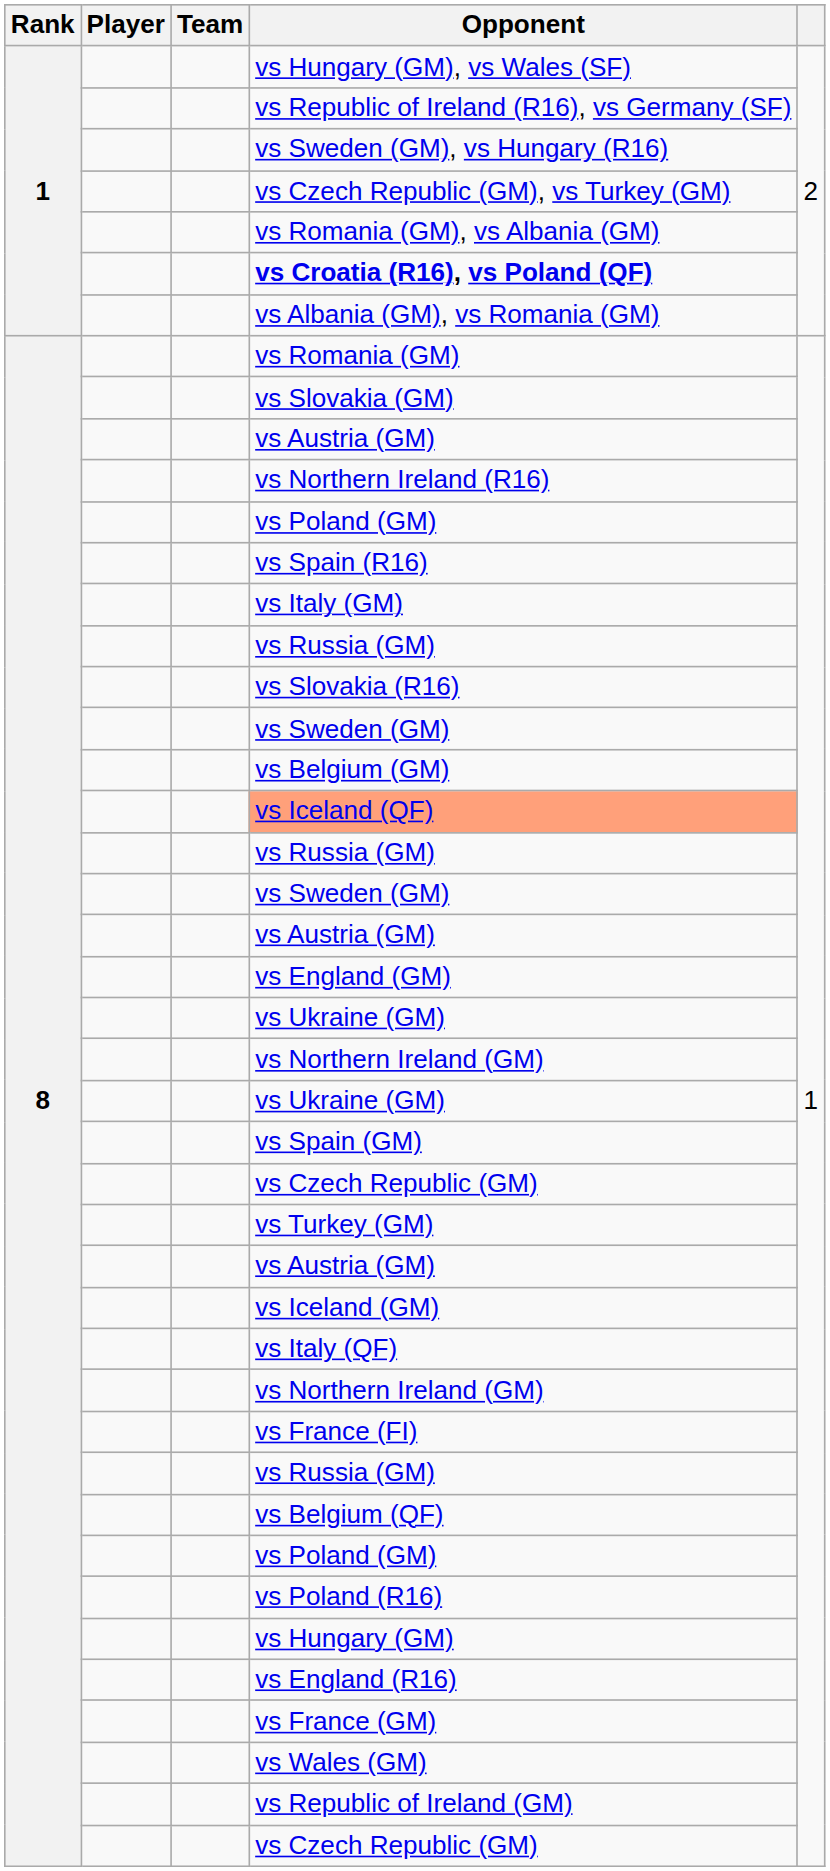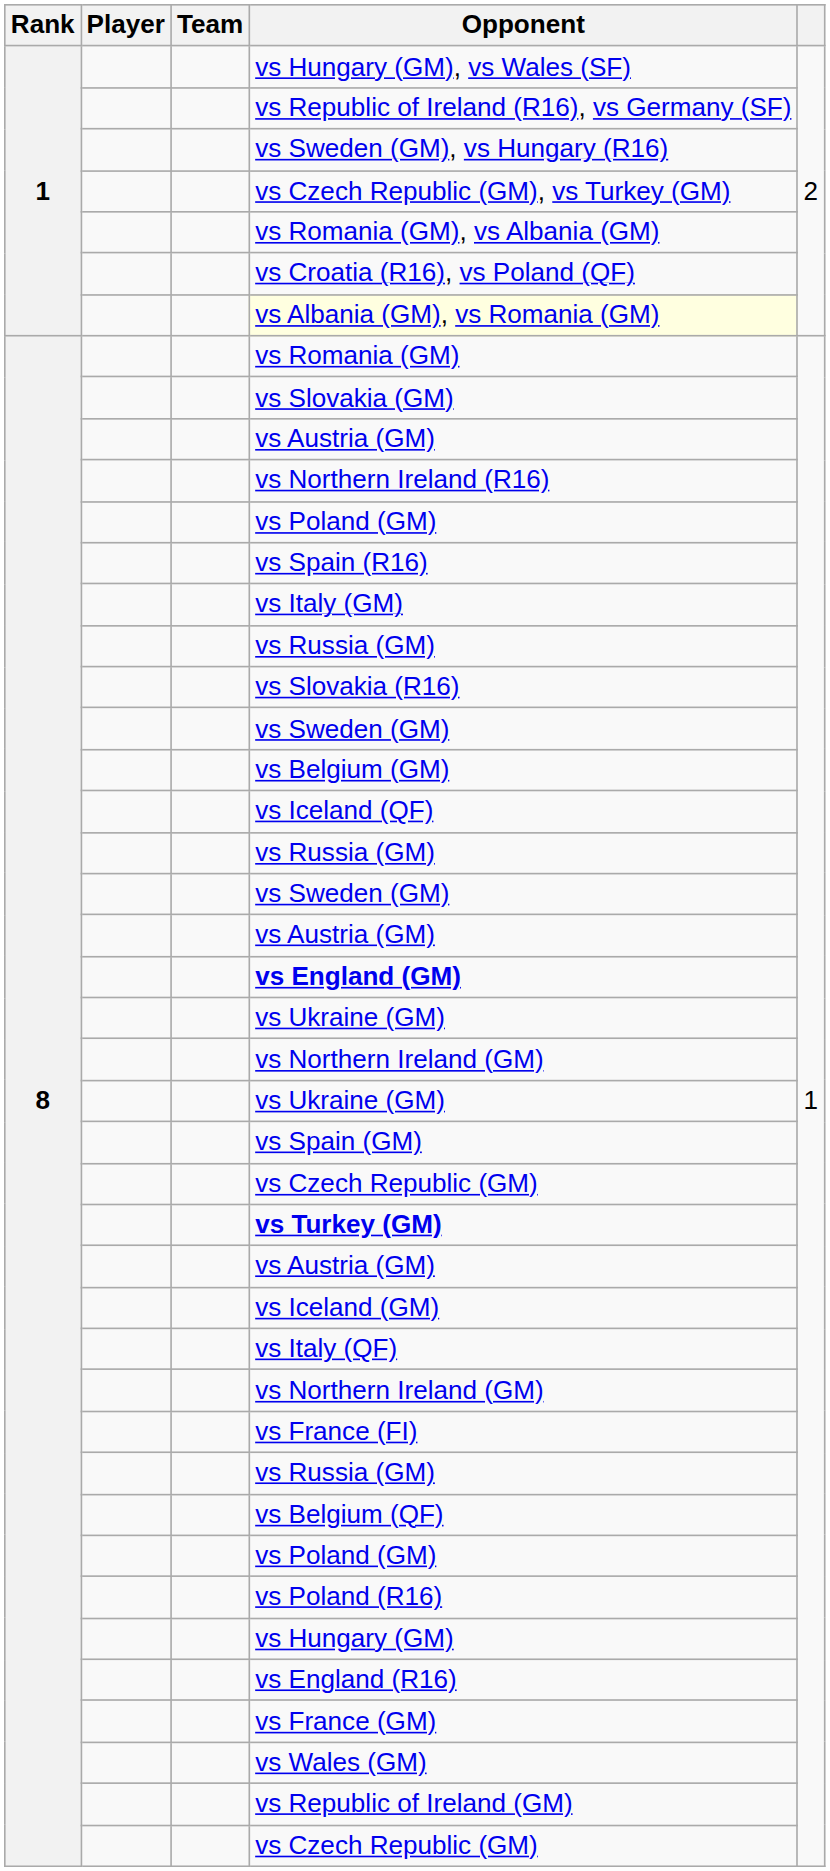(454, 273) bold -> (445, 273) normal
(457, 314) no background -> (457, 314) lightyellow background
(344, 811) lightsalmon background -> (344, 811) no background
(353, 976) normal -> (358, 976) bold
(344, 1224) normal -> (348, 1224) bold
